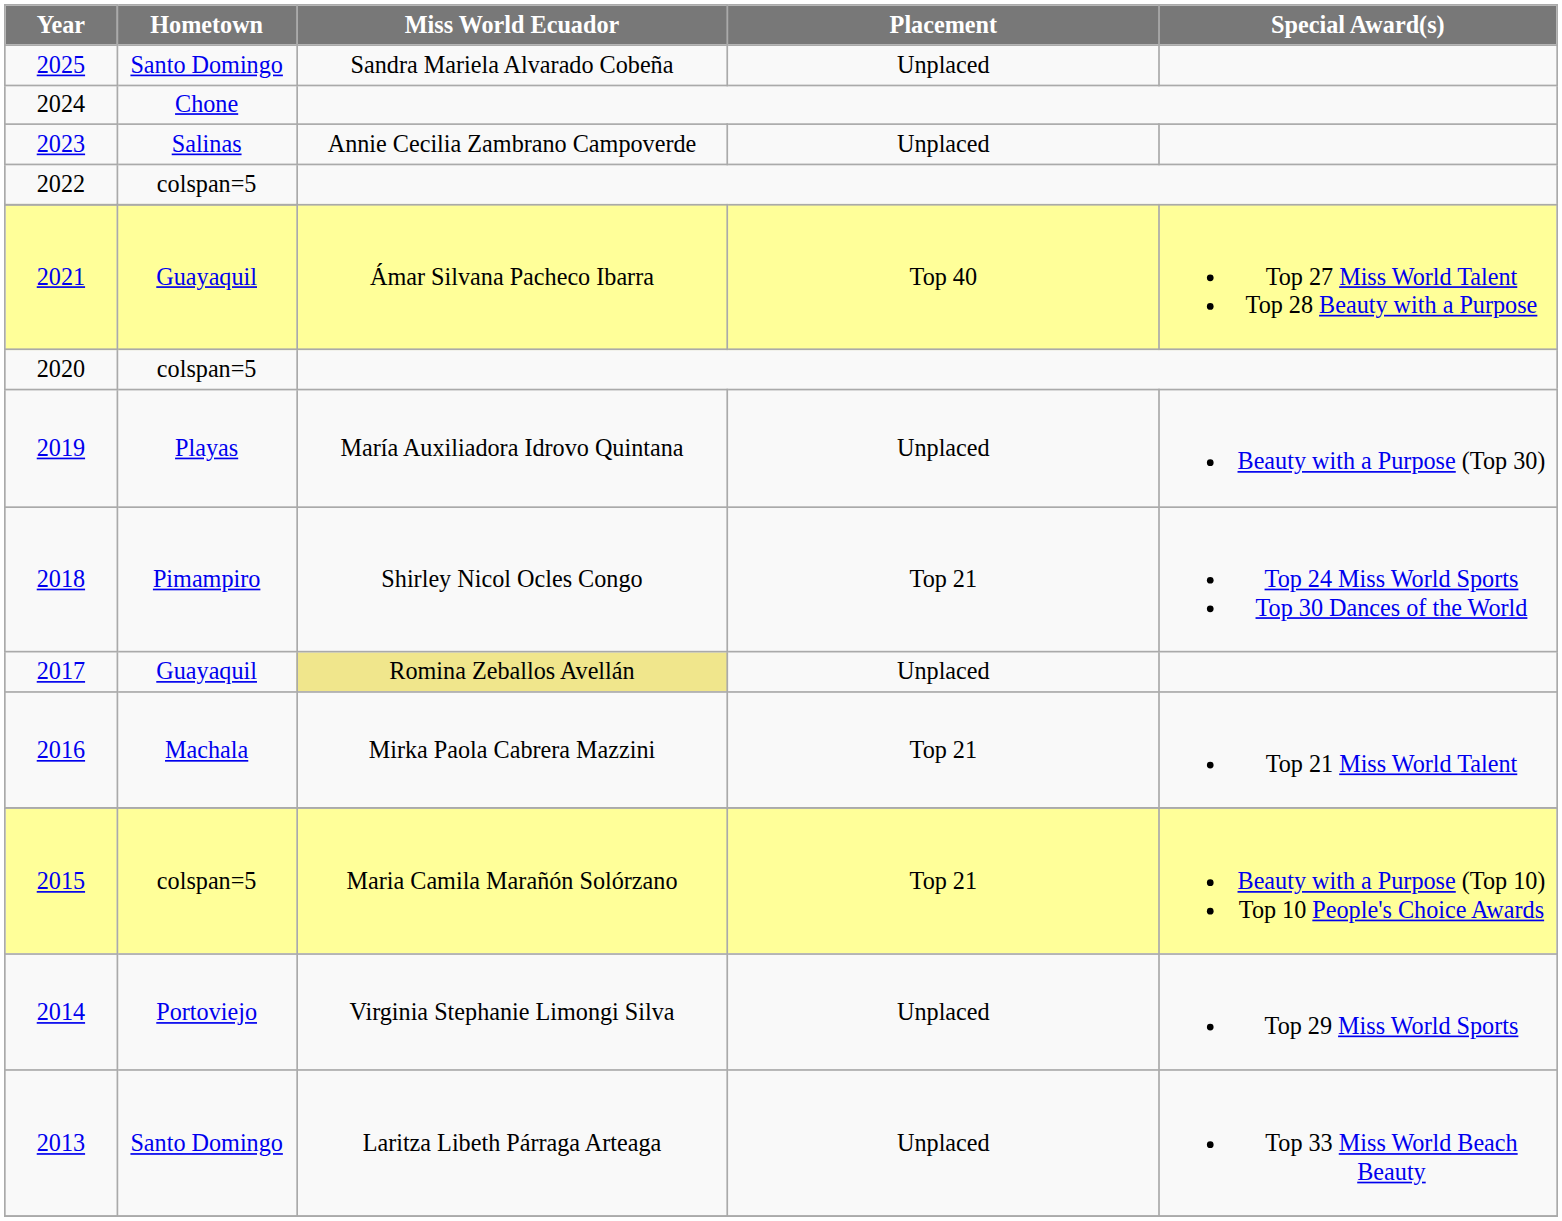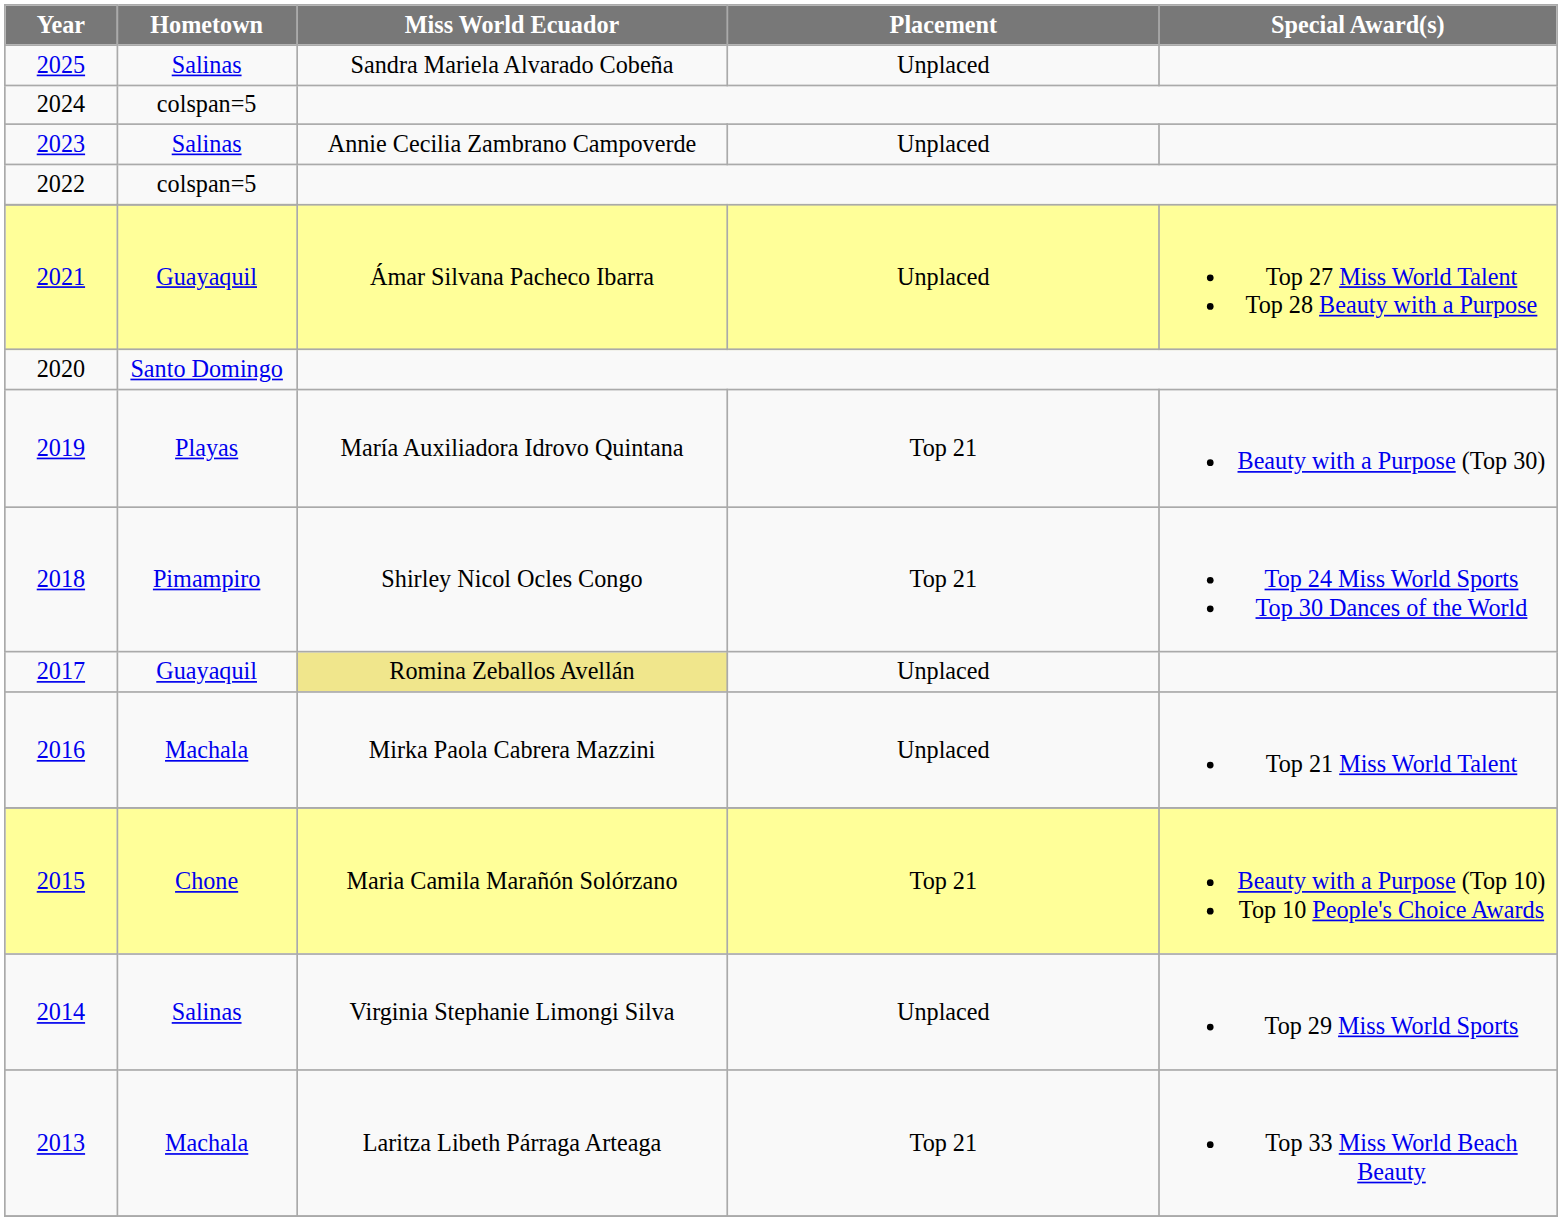(207, 64) Santo Domingo -> (207, 64) Salinas
(207, 104) Chone -> (207, 104) colspan=5
(943, 277) Top 40 -> (943, 277) Unplaced
(207, 369) colspan=5 -> (207, 369) Santo Domingo
(943, 448) Unplaced -> (943, 448) Top 21
(943, 750) Top 21 -> (943, 750) Unplaced
(207, 881) colspan=5 -> (207, 881) Chone
(207, 1012) Portoviejo -> (207, 1012) Salinas
(207, 1143) Santo Domingo -> (207, 1143) Machala
(943, 1143) Unplaced -> (943, 1143) Top 21
